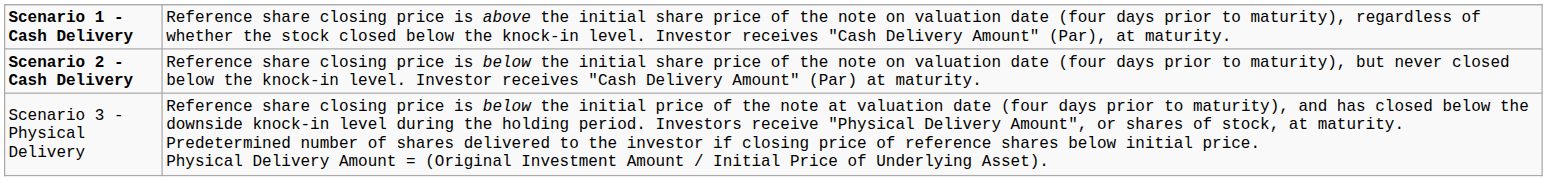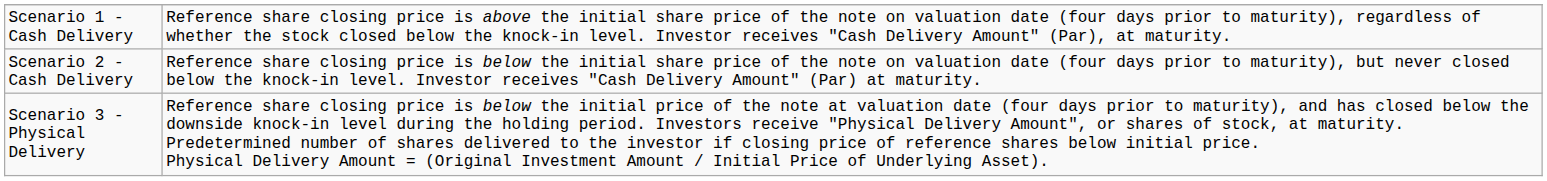(71, 27) bold -> (71, 27) normal
(71, 71) bold -> (71, 71) normal
